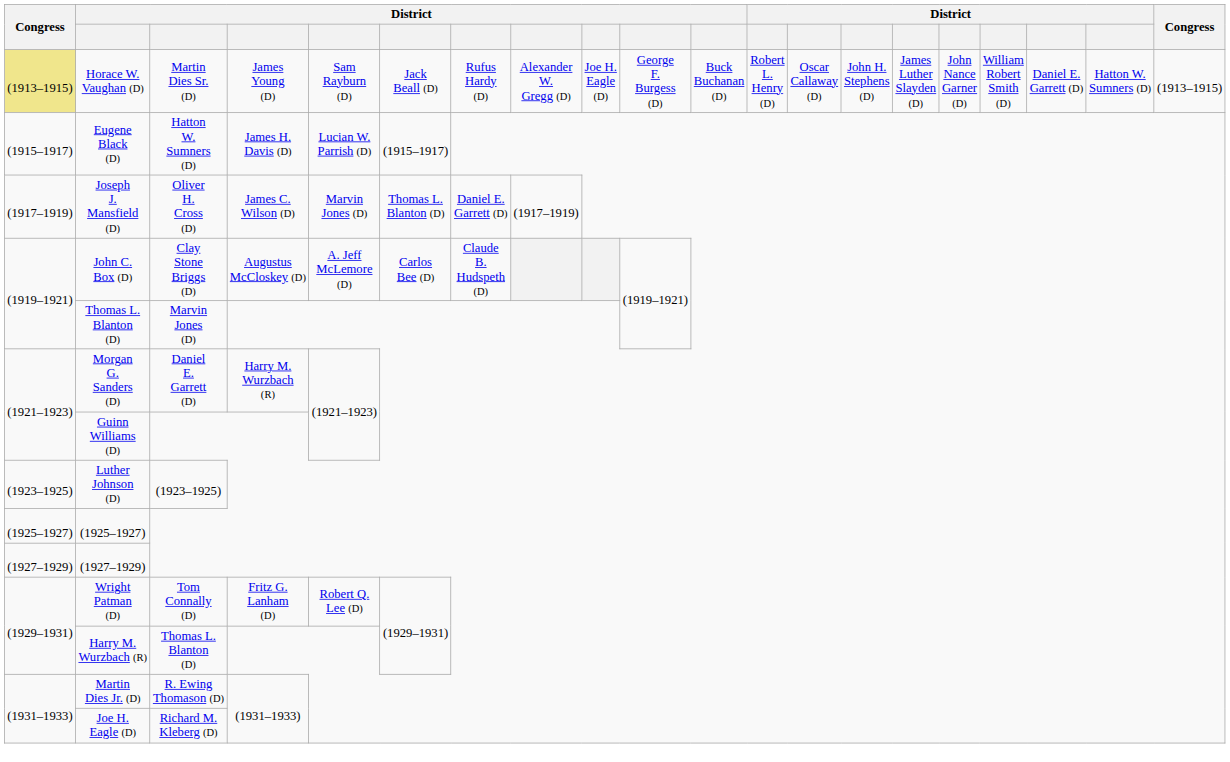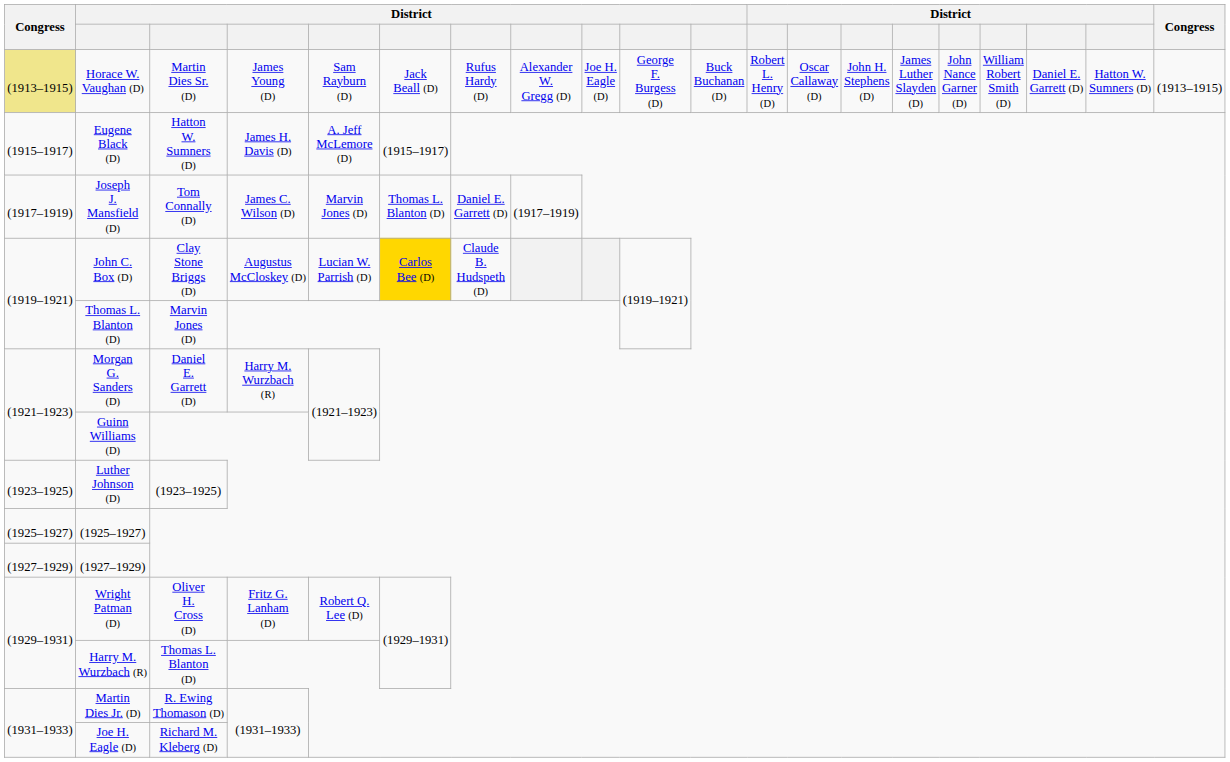(344, 143) Lucian W. Parrish (D) -> (344, 143) A. Jeff McLemore (D)
(188, 206) Oliver H. Cross (D) -> (188, 206) Tom Connally (D)
(344, 269) A. Jeff McLemore (D) -> (344, 269) Lucian W. Parrish (D)
(416, 269) no background -> (416, 269) gold background
(188, 601) Tom Connally (D) -> (188, 608) Oliver H. Cross (D)
